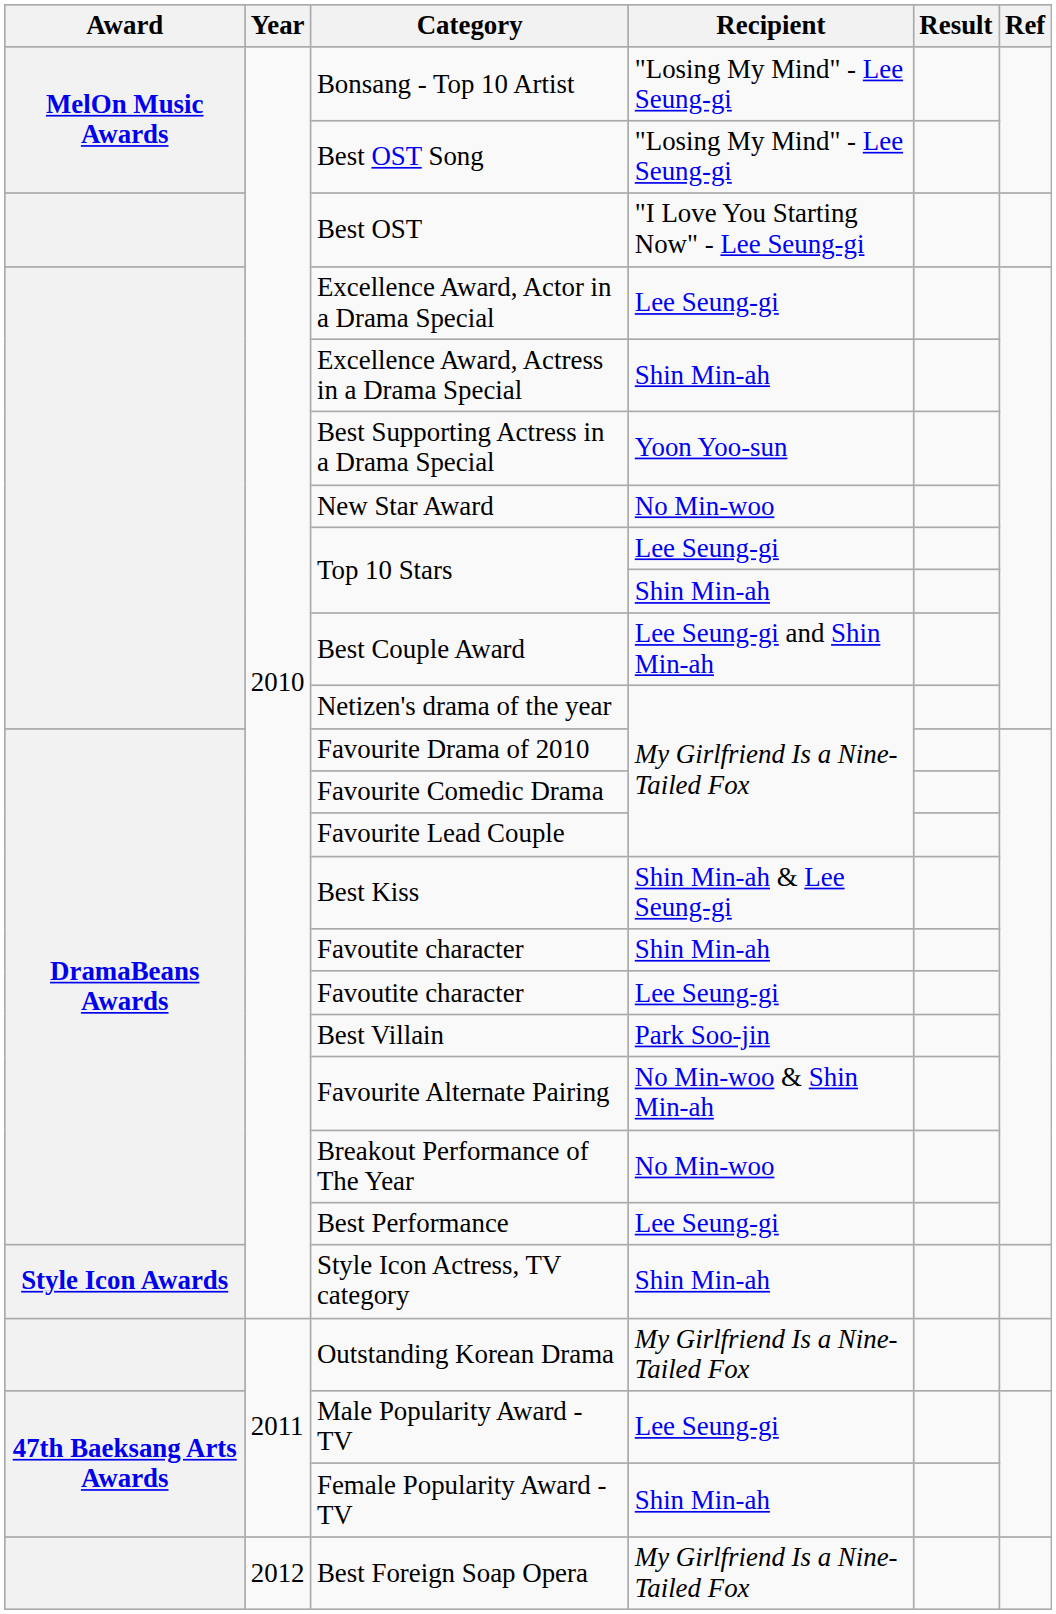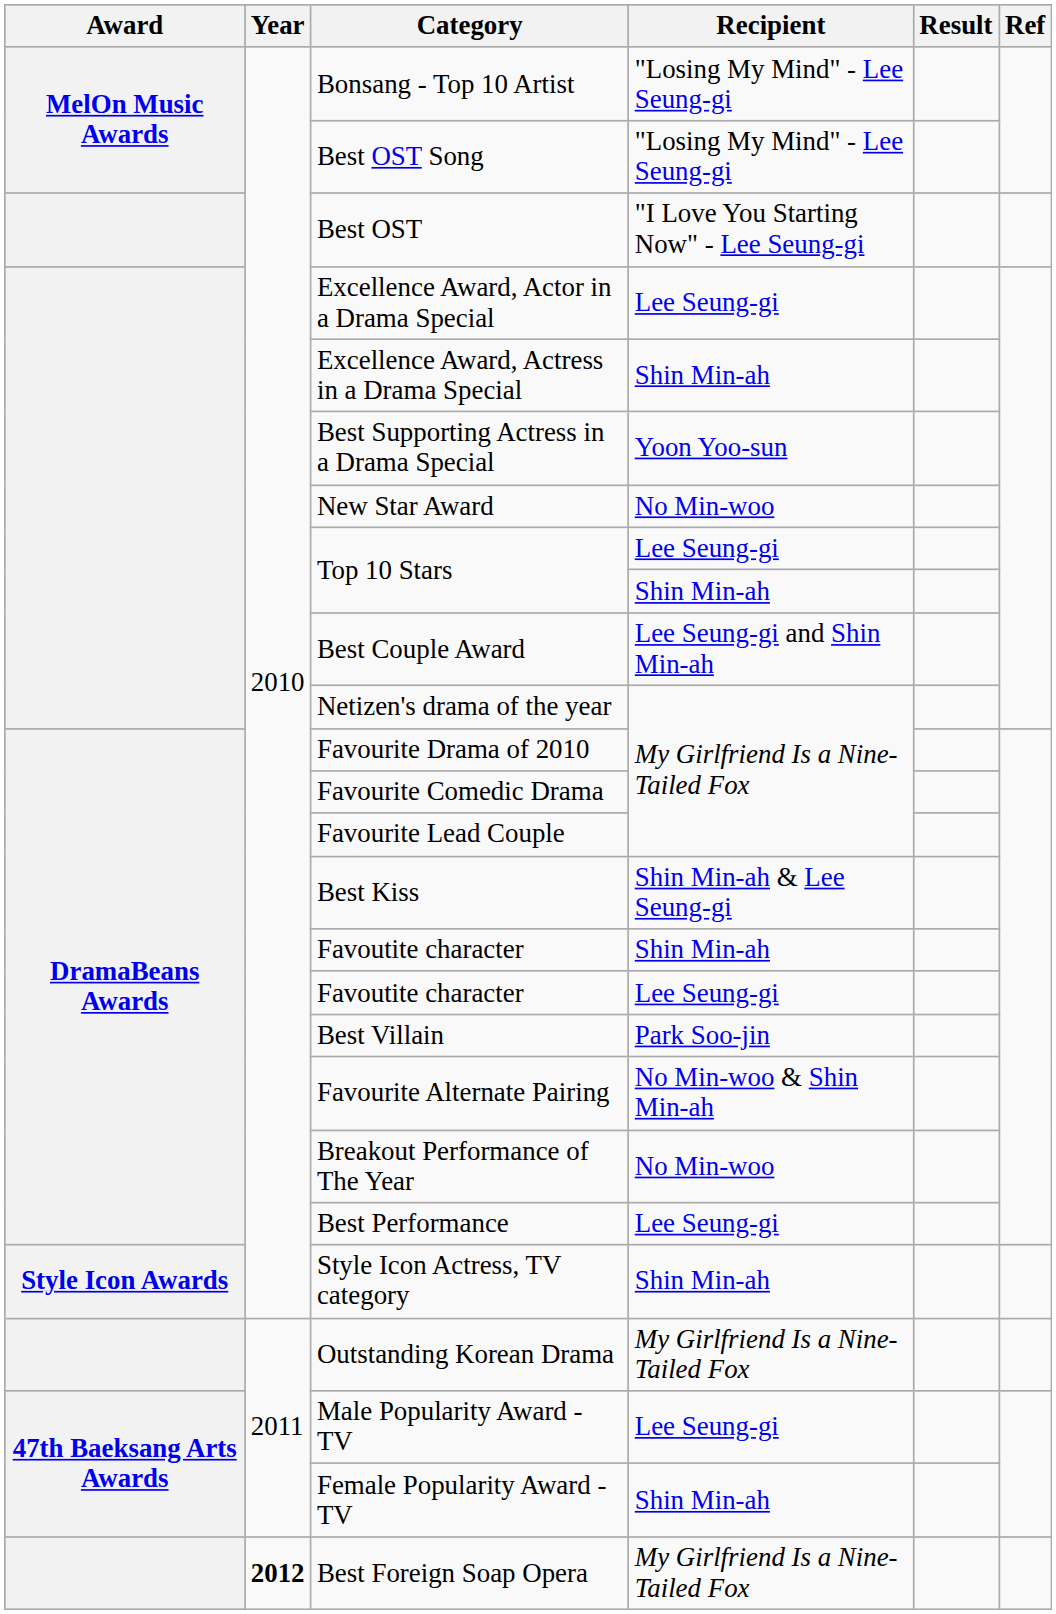(278, 1572) normal -> (278, 1572) bold
